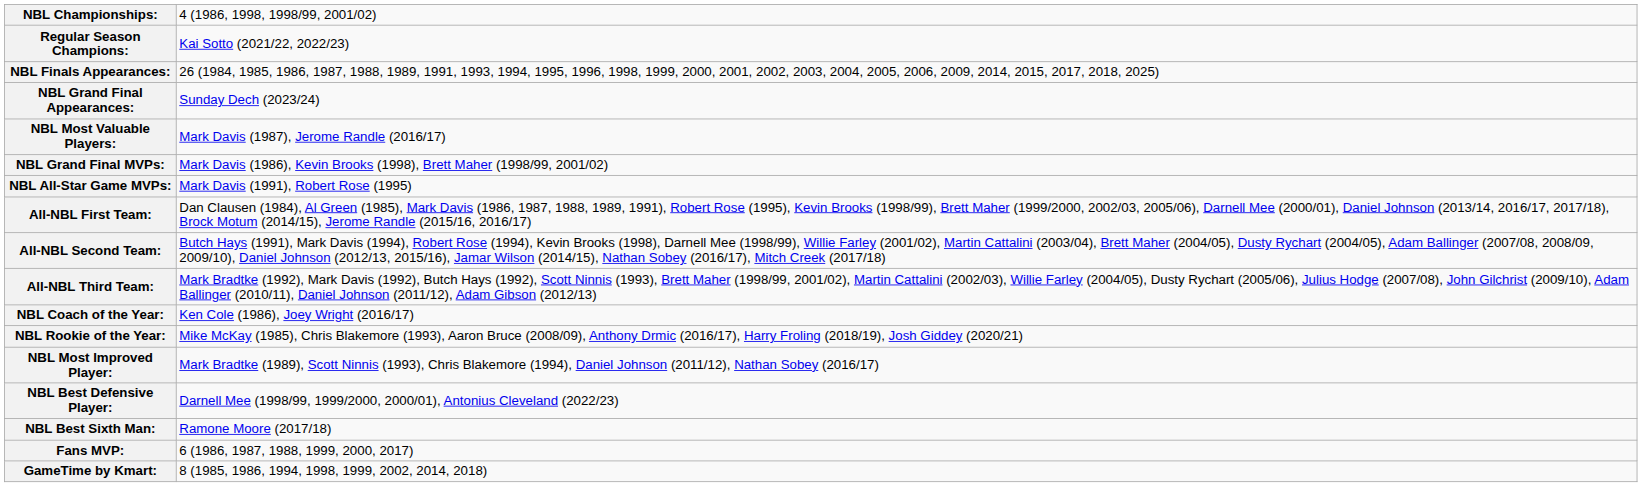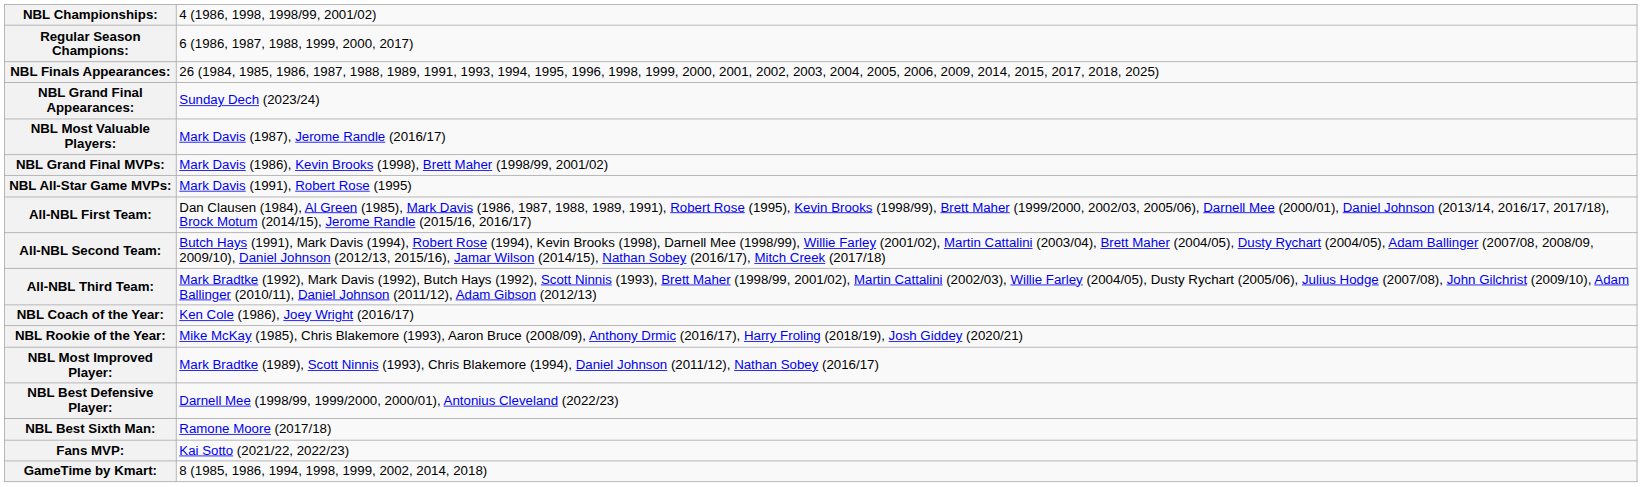(264, 43) Kai Sotto (2021/22, 2022/23) -> (296, 43) 6 (1986, 1987, 1988, 1999, 2000, 2017)
(296, 450) 6 (1986, 1987, 1988, 1999, 2000, 2017) -> (264, 450) Kai Sotto (2021/22, 2022/23)
